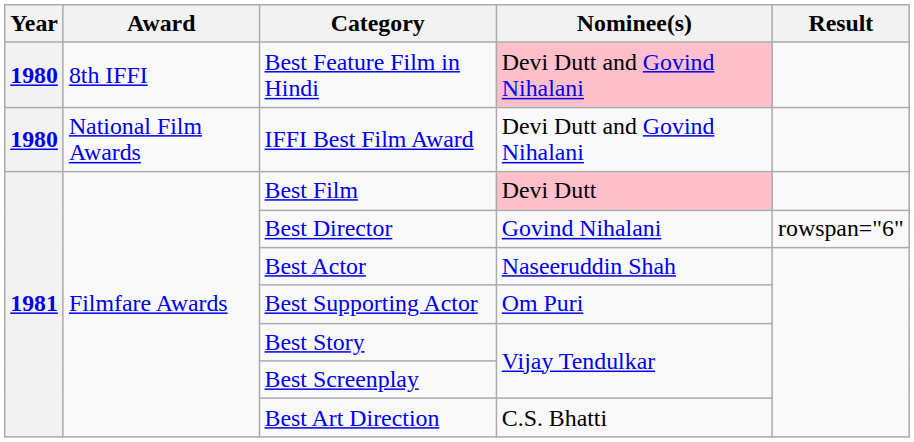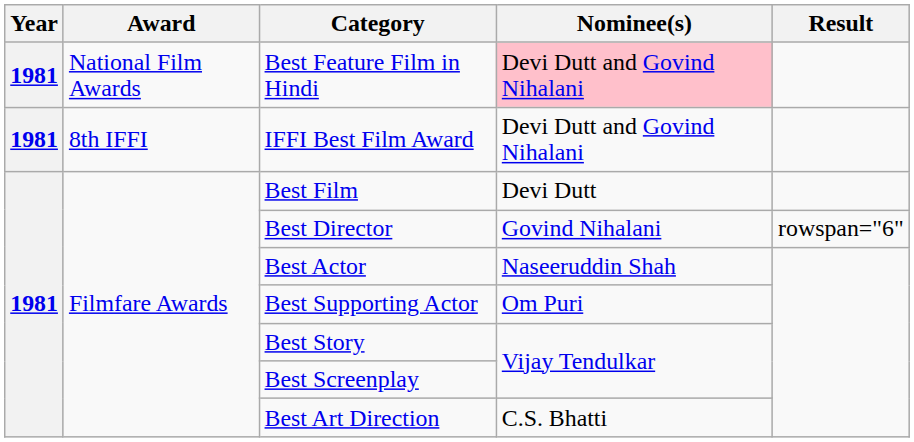(34, 74) 1980 -> (34, 74) 1981
(108, 74) 8th IFFI -> (135, 74) National Film Awards
(34, 139) 1980 -> (34, 139) 1981
(135, 139) National Film Awards -> (108, 139) 8th IFFI
(549, 190) pink background -> (549, 190) no background
